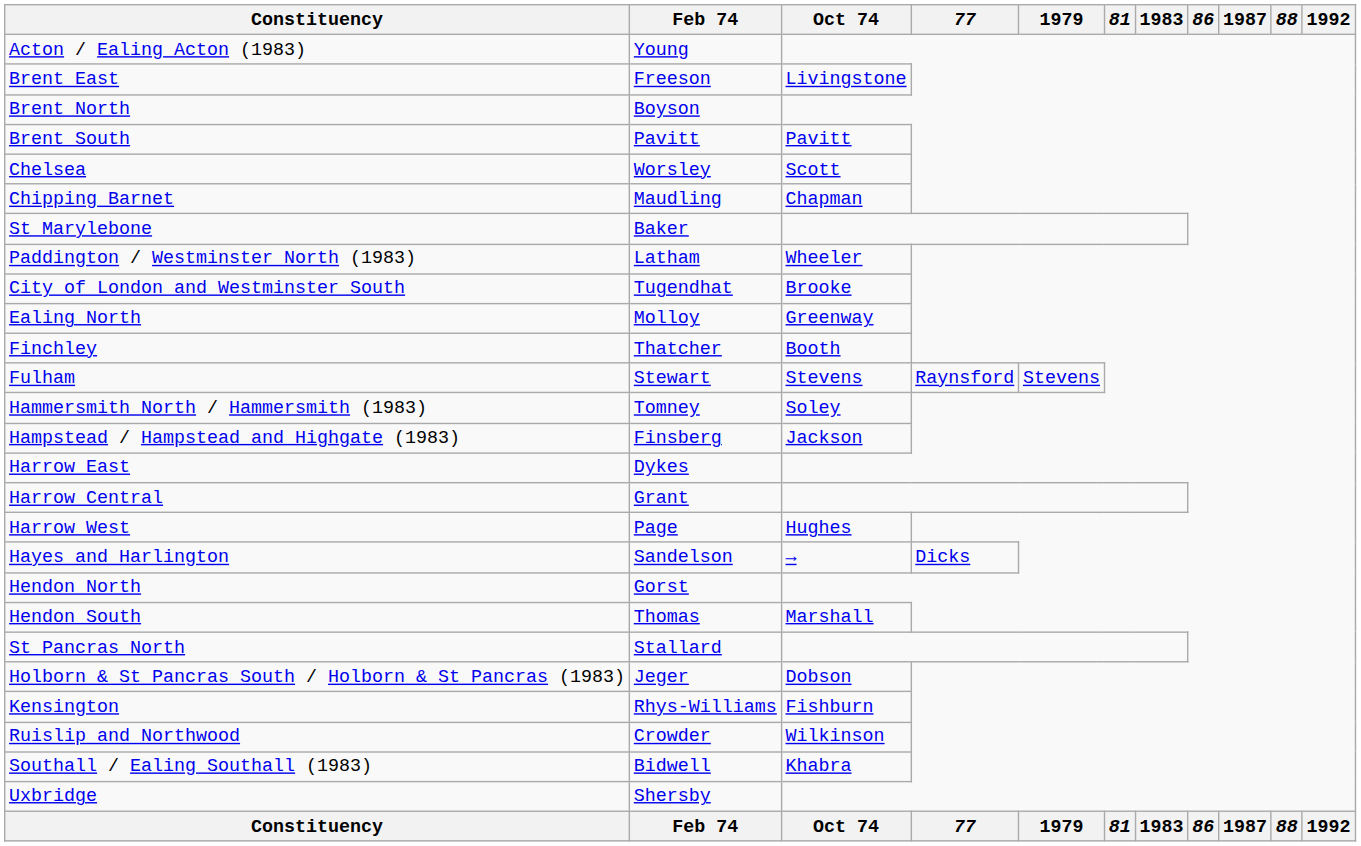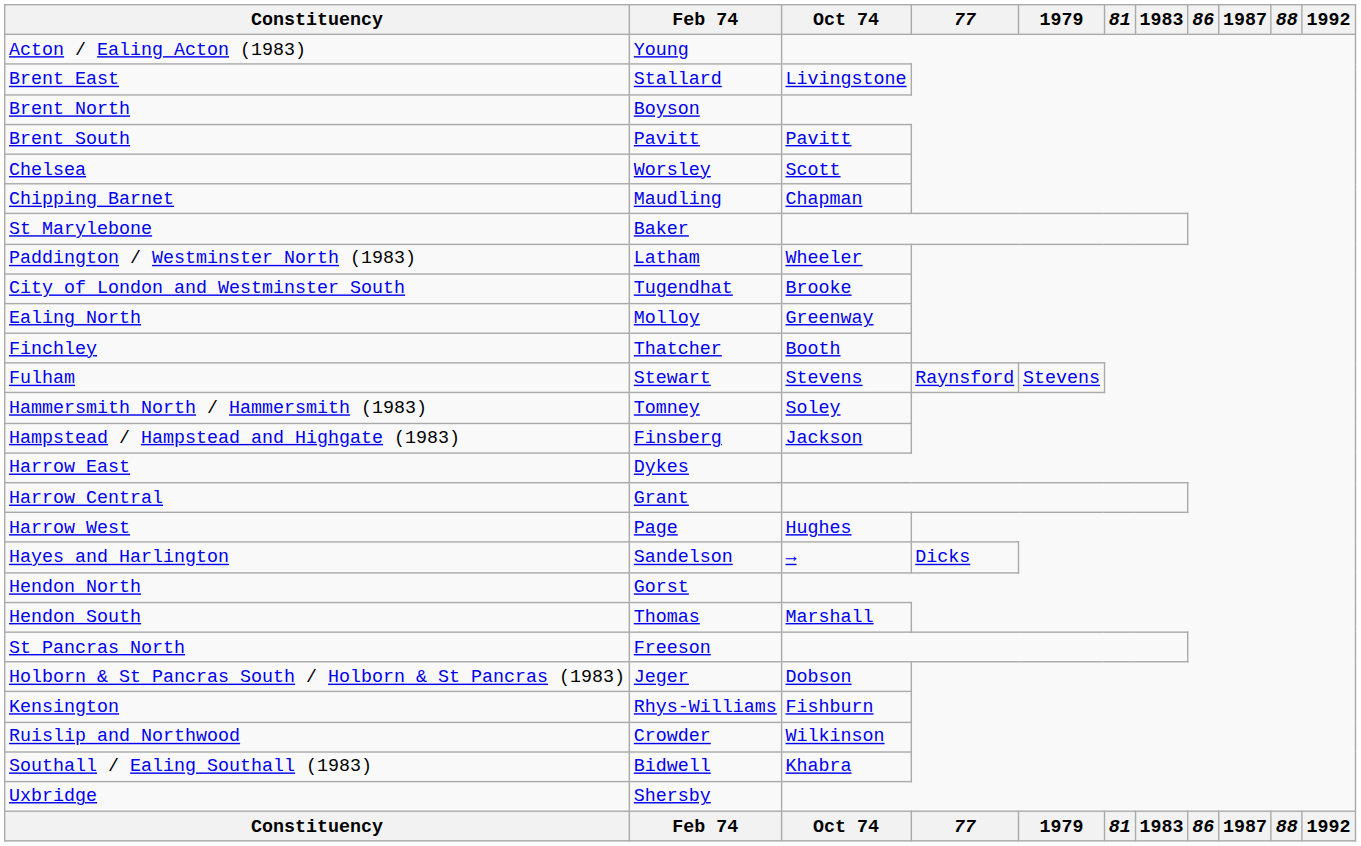(672, 79) Freeson -> (678, 79) Stallard
(678, 647) Stallard -> (672, 647) Freeson
